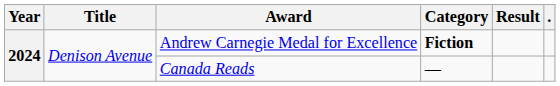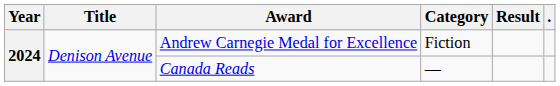(449, 42) bold -> (448, 42) normal
